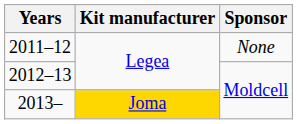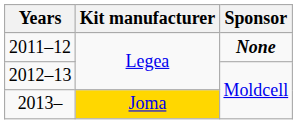(256, 47) normal -> (256, 47) bold
